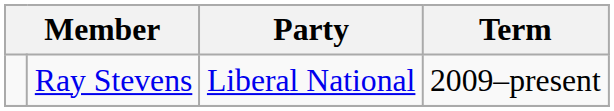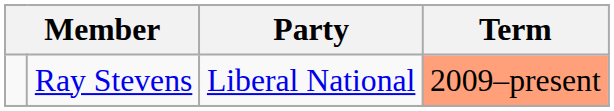(515, 79) no background -> (515, 79) lightsalmon background
